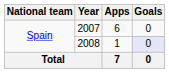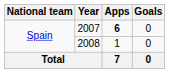(117, 28) normal -> (117, 28) bold
(148, 44) lavender background -> (148, 44) no background
